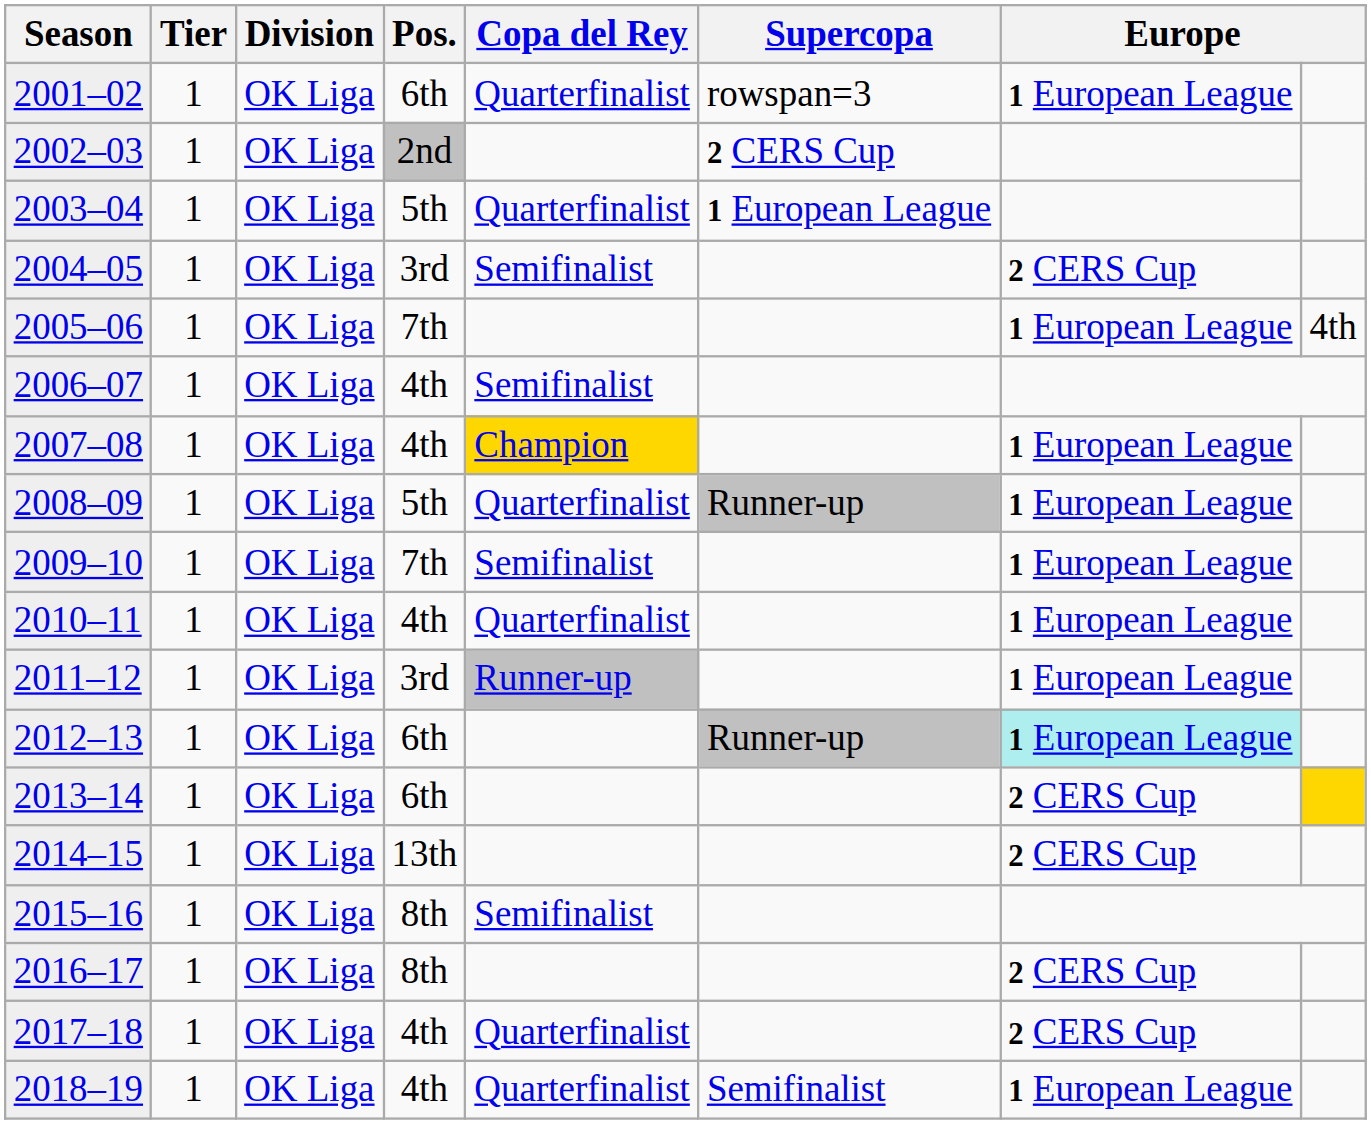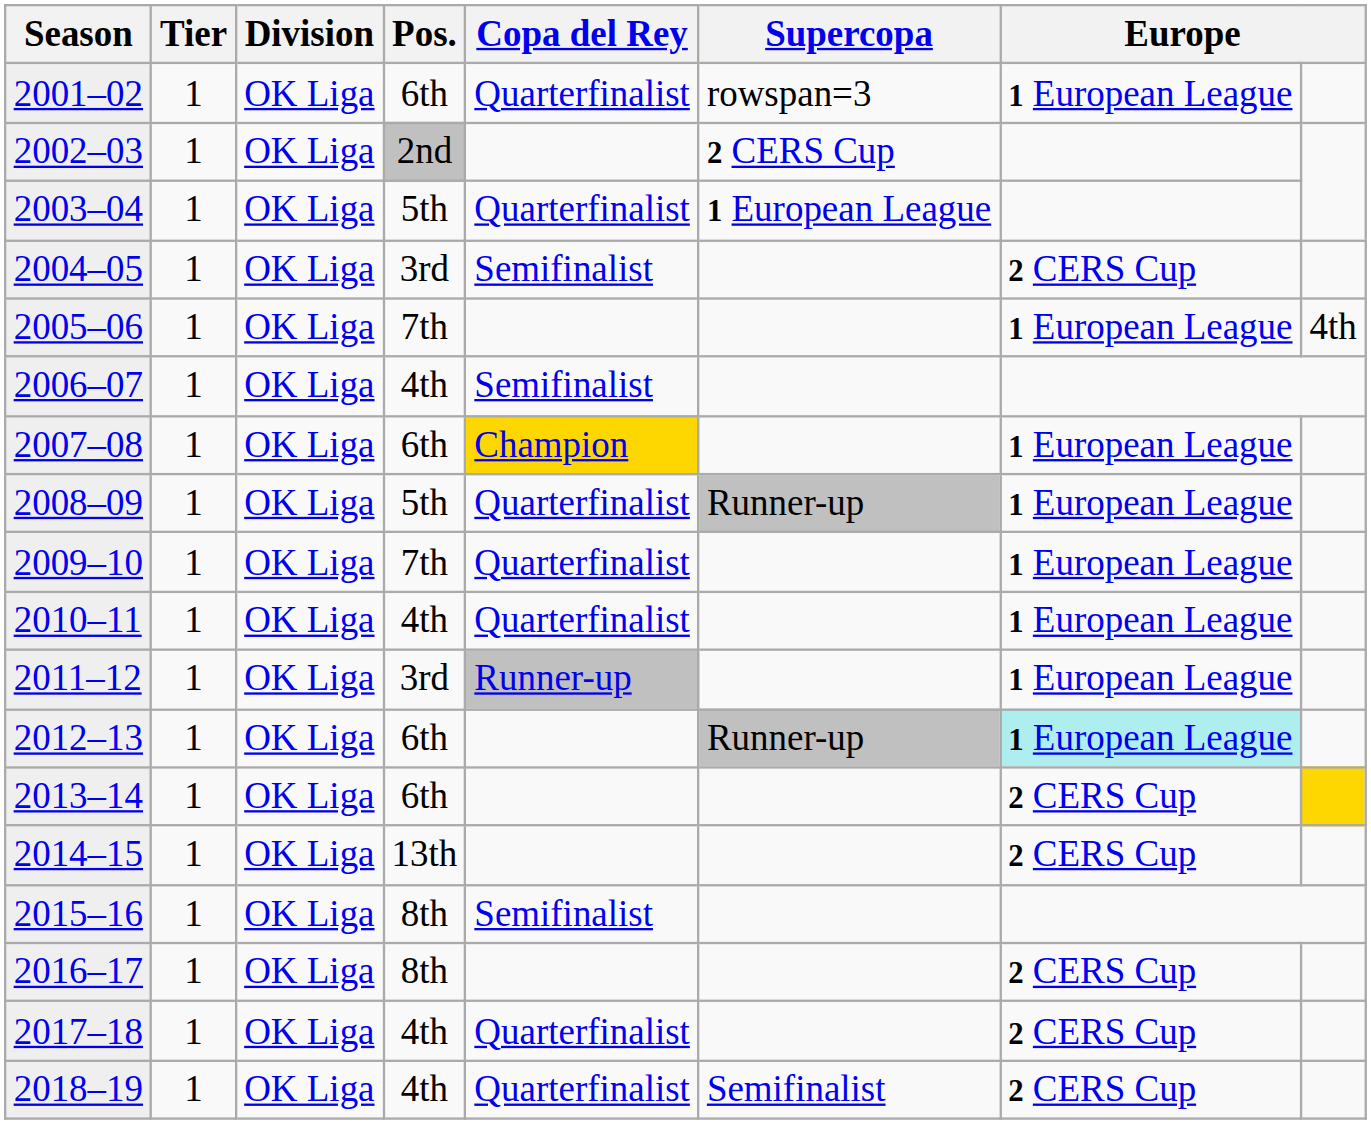(424, 444) 4th -> (424, 444) 6th
(564, 561) Semifinalist -> (582, 561) Quarterfinalist
(1150, 1088) 1 European League -> (1102, 1088) 2 CERS Cup
